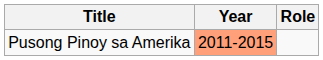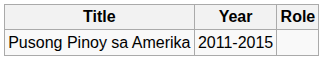(236, 42) lightsalmon background -> (236, 42) no background
